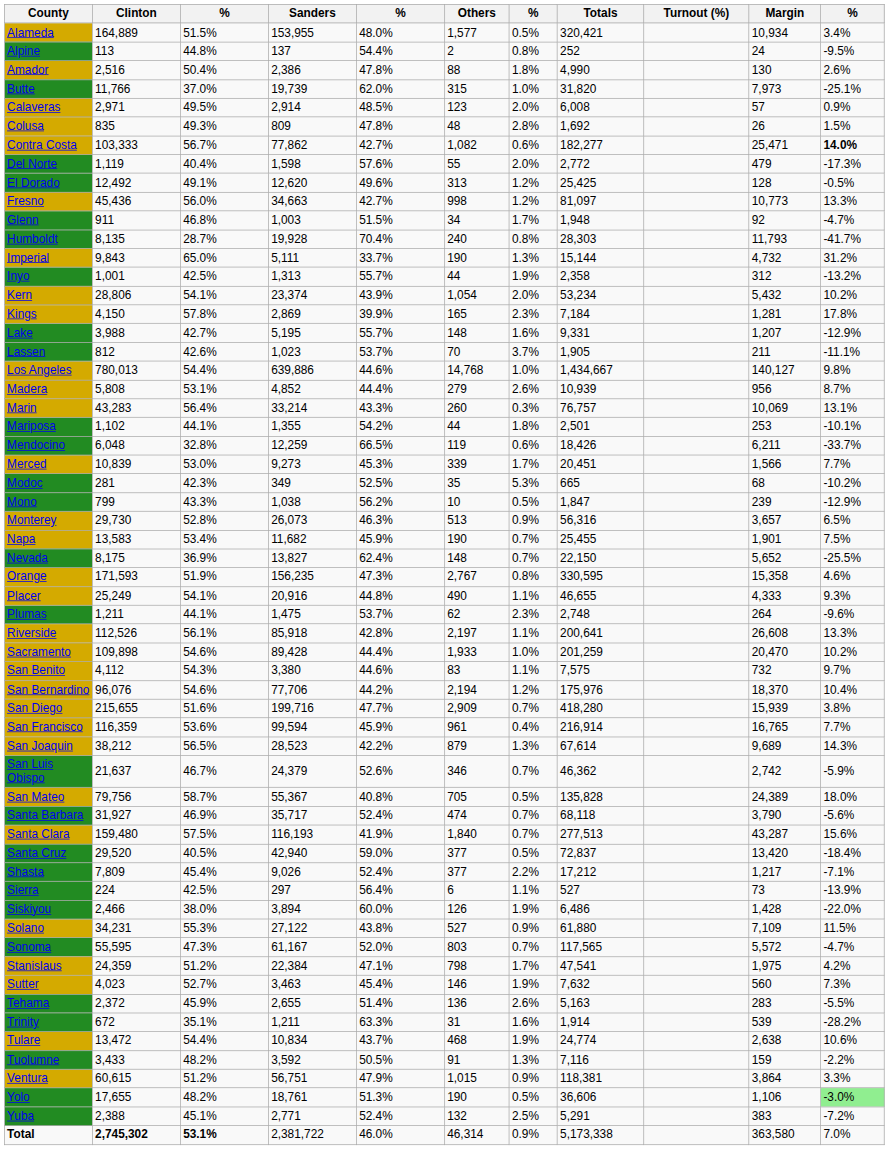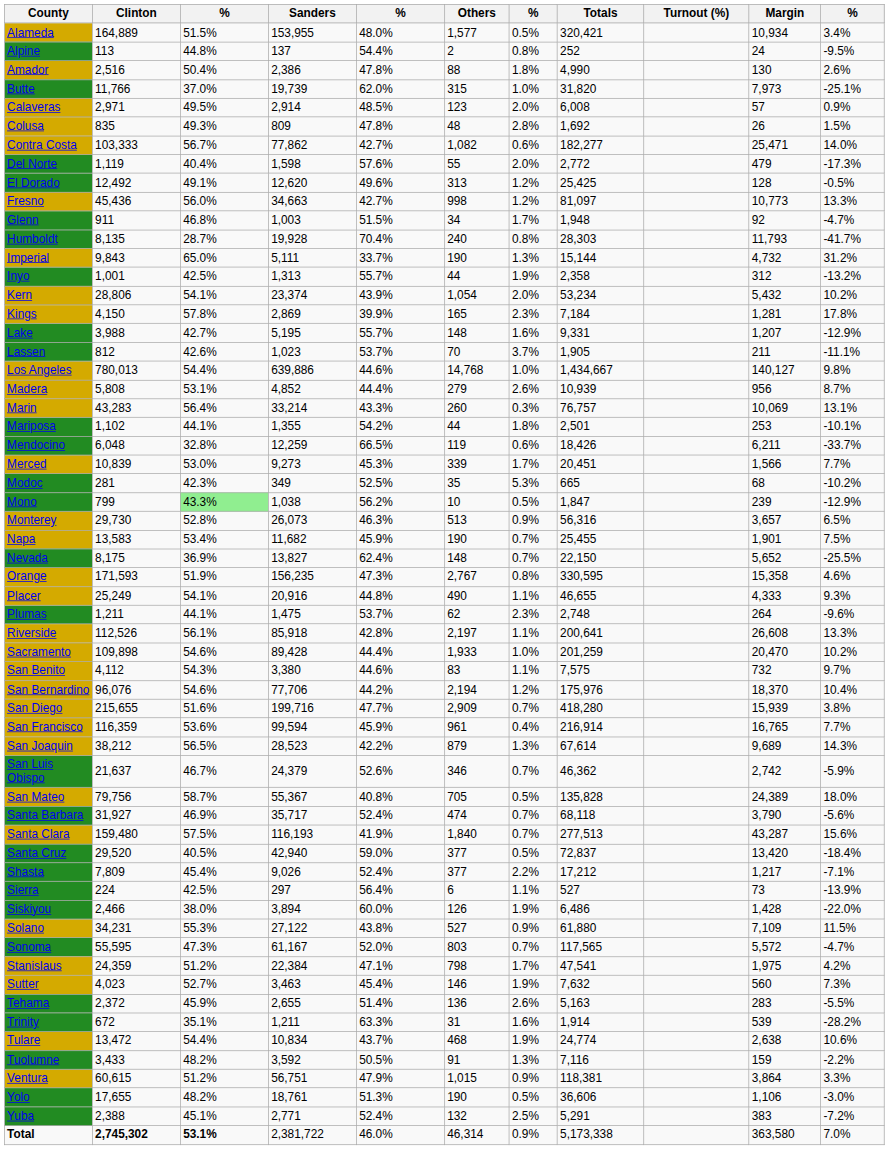(840, 145) bold -> (840, 145) normal
(200, 502) no background -> (200, 502) lightgreen background
(839, 1097) lightgreen background -> (839, 1097) no background
